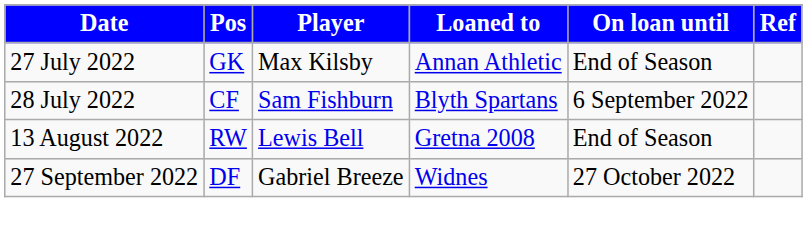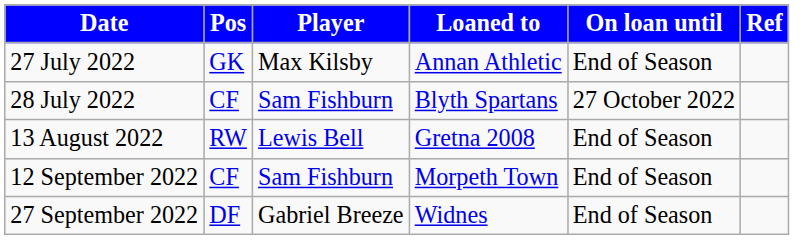(661, 100) 6 September 2022 -> (654, 100) 27 October 2022
+ row: (104, 176)
(654, 176) 27 October 2022 -> (643, 215) End of Season
